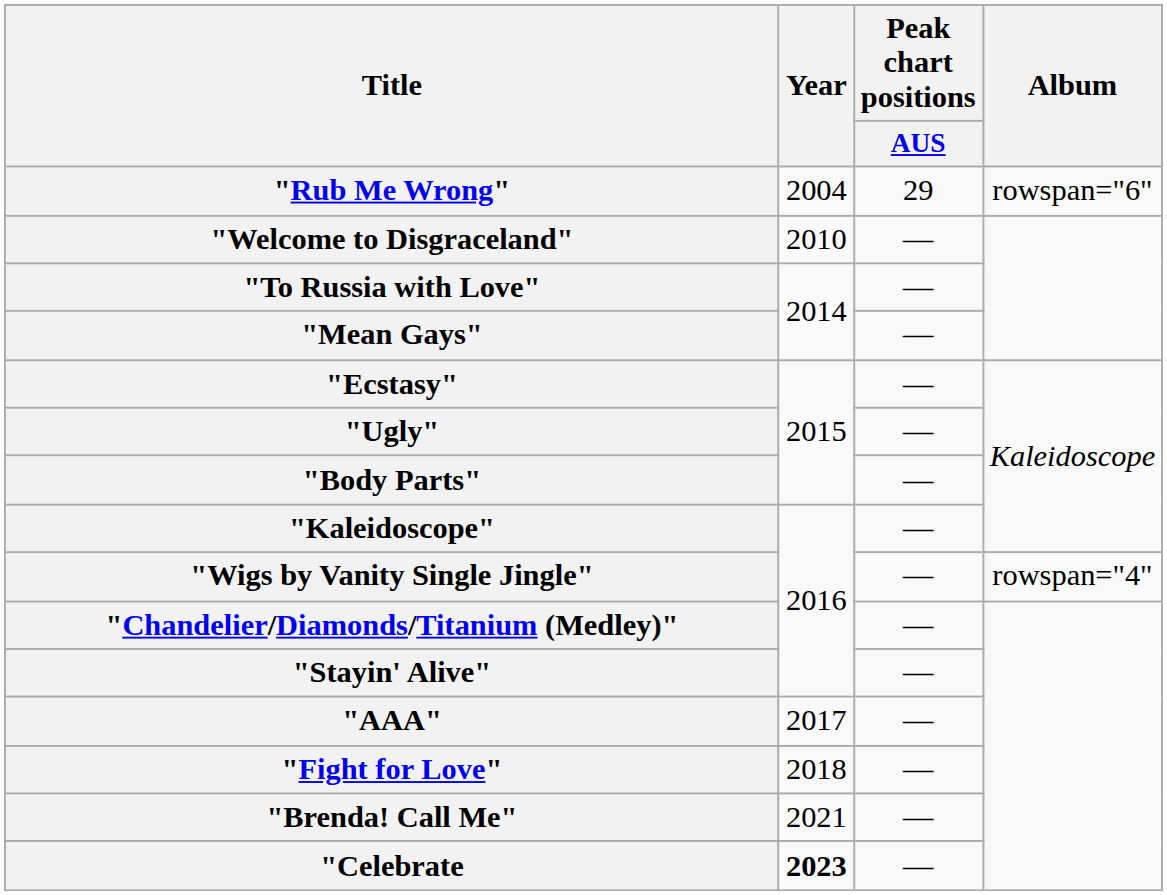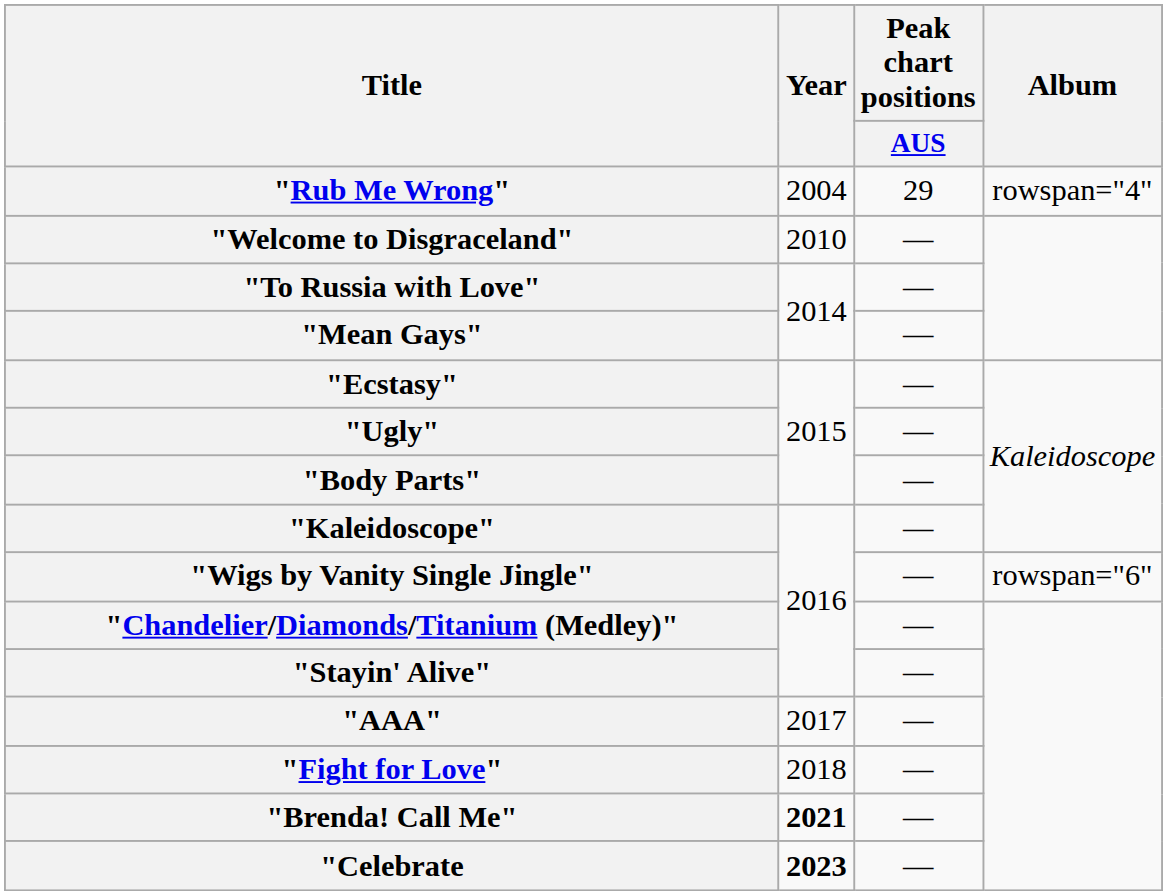(1072, 190) rowspan="6" -> (1072, 190) rowspan="4"
(1072, 576) rowspan="4" -> (1072, 576) rowspan="6"
(816, 817) normal -> (816, 817) bold
